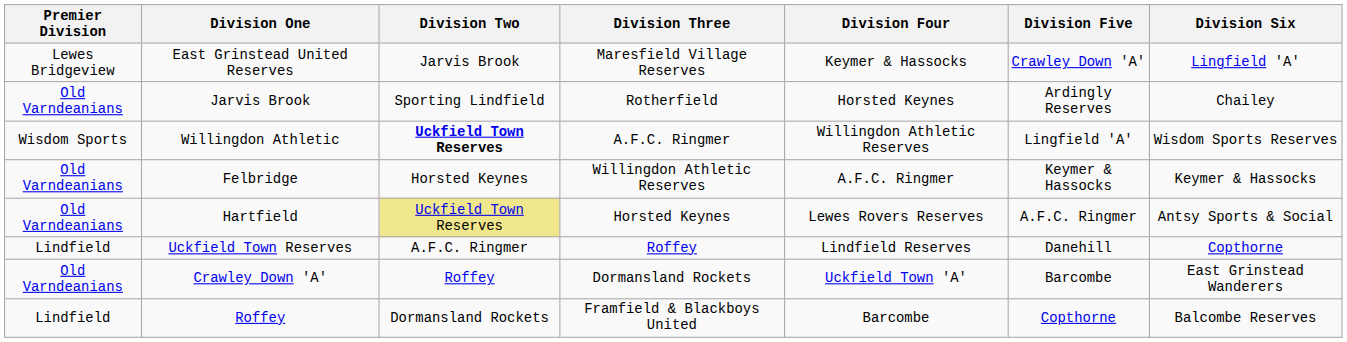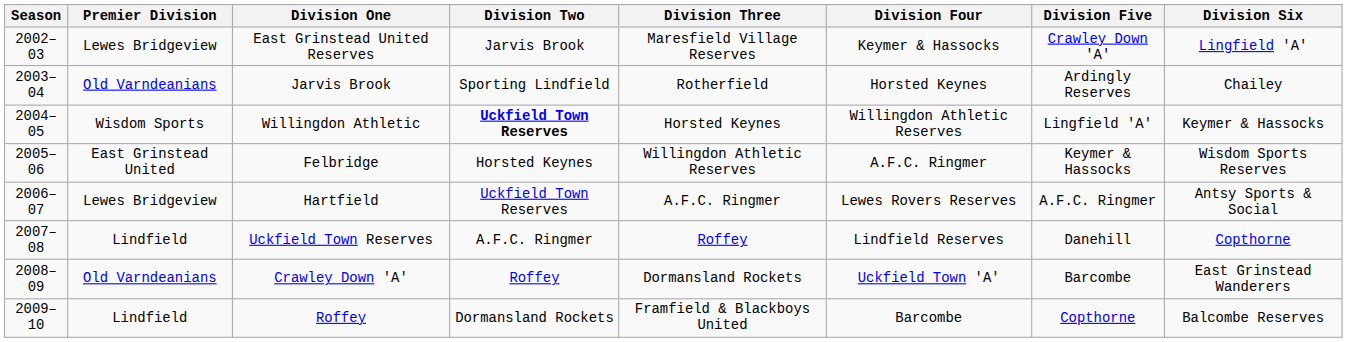+ column: (36, 16)
(672, 140) A.F.C. Ringmer -> (722, 124) Horsted Keynes
(1245, 140) Wisdom Sports Reserves -> (1253, 124) Keymer & Hassocks
(73, 179) Old Varndeanians -> (150, 163) East Grinstead United
(1245, 179) Keymer & Hassocks -> (1253, 163) Wisdom Sports Reserves
(73, 217) Old Varndeanians -> (150, 201) Lewes Bridgeview
(470, 217) khaki background -> (534, 201) no background
(672, 217) Horsted Keynes -> (722, 201) A.F.C. Ringmer
